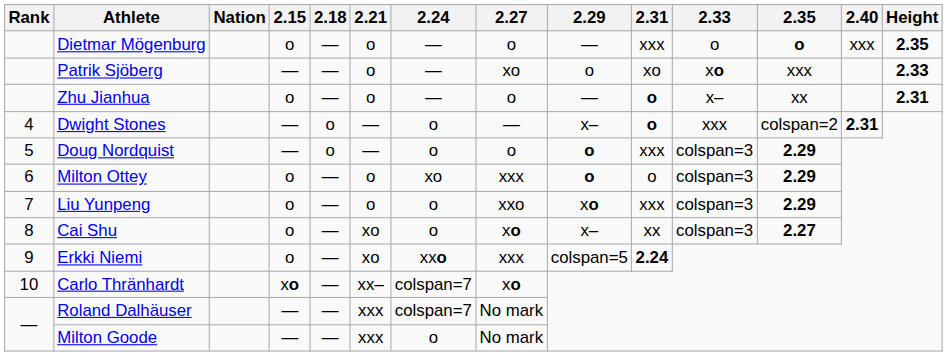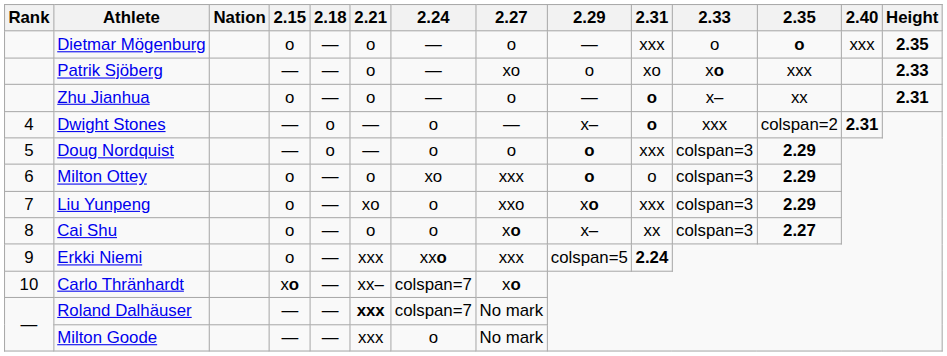(371, 204) o -> (371, 204) xo
(371, 230) xo -> (371, 230) o
(371, 257) xo -> (371, 257) xxx
(371, 310) normal -> (371, 310) bold
